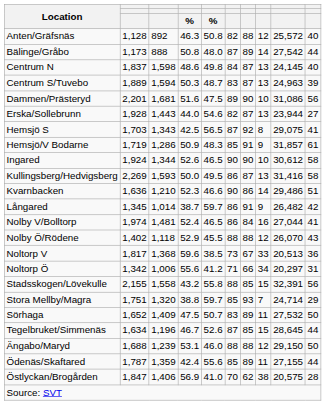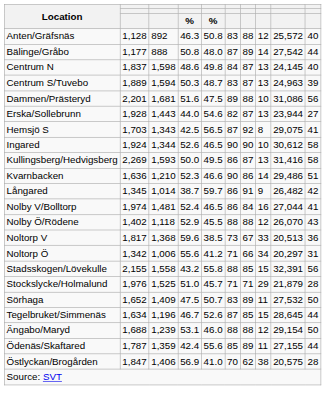(233, 36) 82 -> (233, 36) 83
(134, 52) 1,173 -> (134, 52) 1,177
(248, 98) 90 -> (248, 98) 88
- row: (48, 145)
+ row: (57, 284)
- row: (49, 299)
(288, 346) 29,150 -> (288, 330) 29,154
